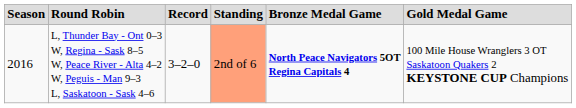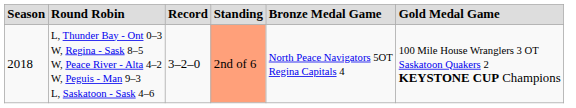(20, 63) 2016 -> (20, 63) 2018
(335, 63) bold -> (331, 64) normal
